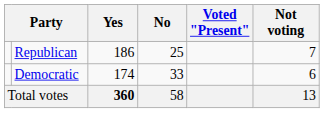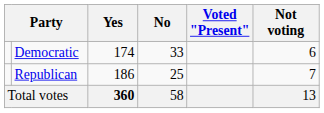rows swapped: (46, 52) <-> (47, 74)
